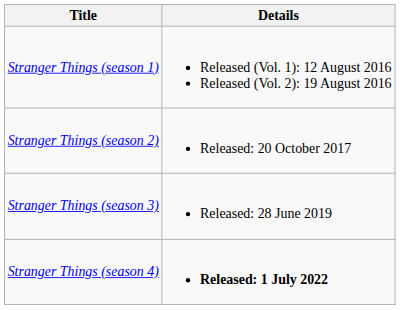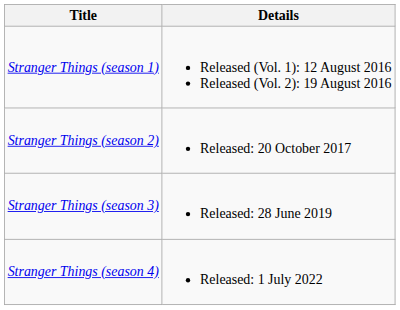(278, 280) bold -> (278, 280) normal
